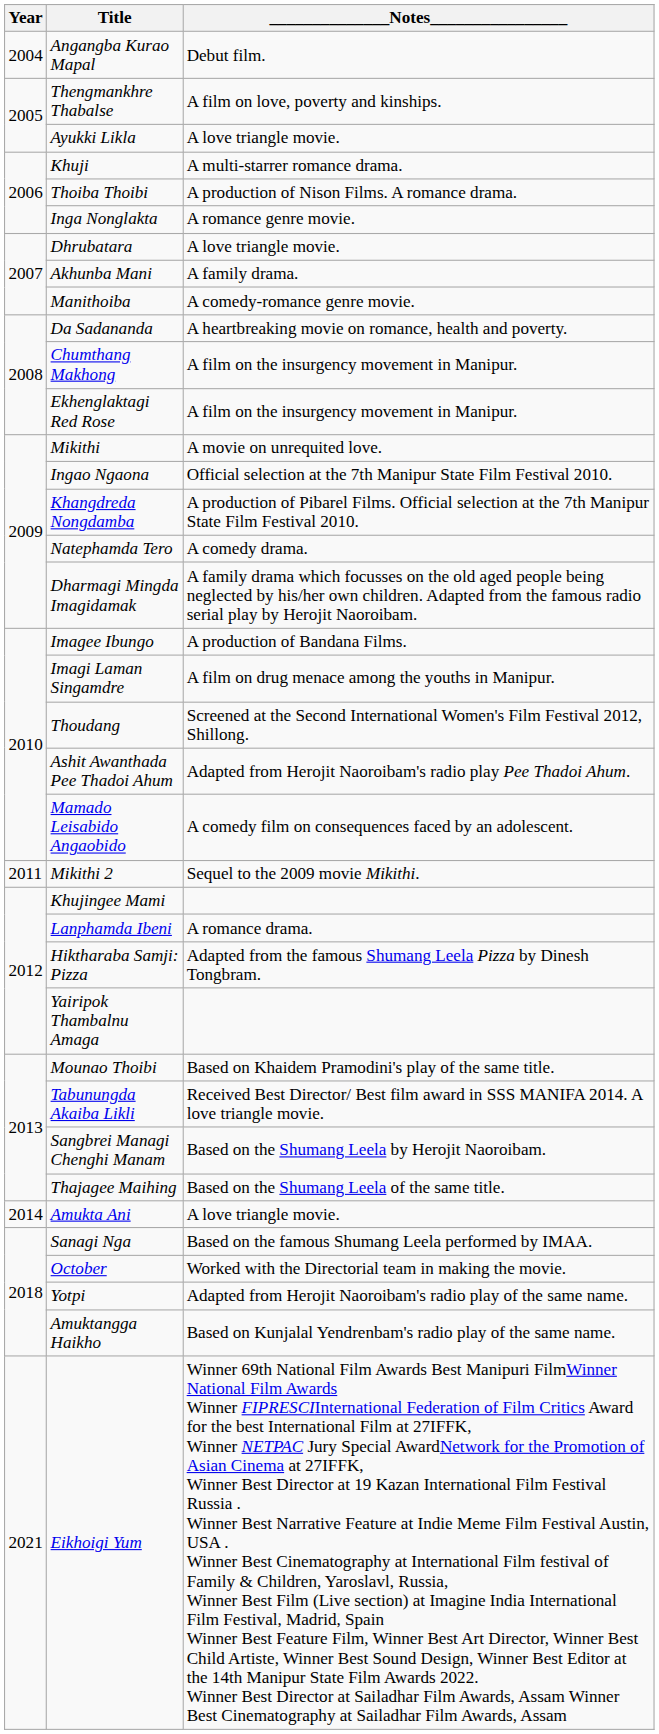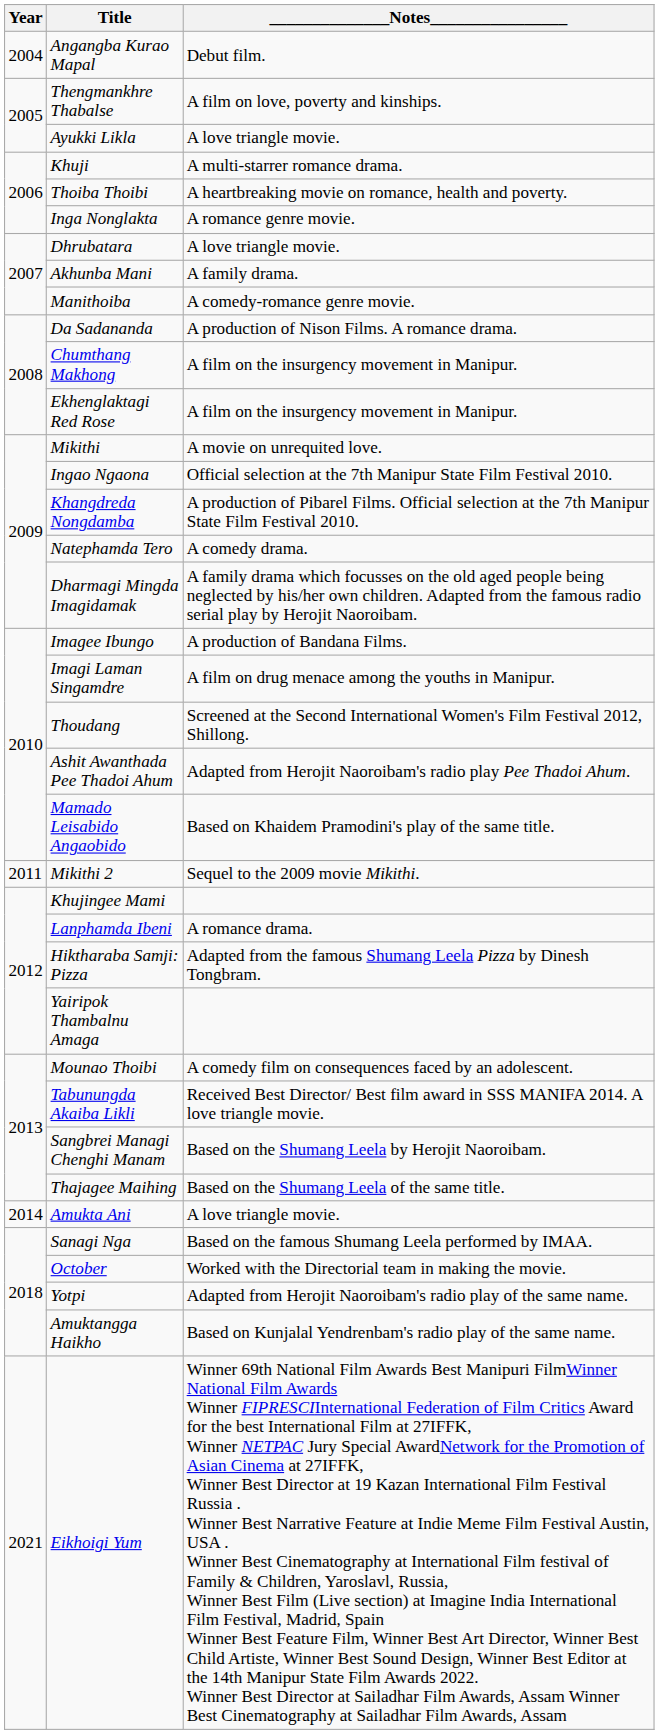(352, 192) A production of Nison Films. A romance drama. -> (377, 192) A heartbreaking movie on romance, health and poverty.
(377, 328) A heartbreaking movie on romance, health and poverty. -> (352, 328) A production of Nison Films. A romance drama.
(380, 827) A comedy film on consequences faced by an adolescent. -> (371, 827) Based on Khaidem Pramodini's play of the same title.
(371, 1067) Based on Khaidem Pramodini's play of the same title. -> (380, 1067) A comedy film on consequences faced by an adolescent.
